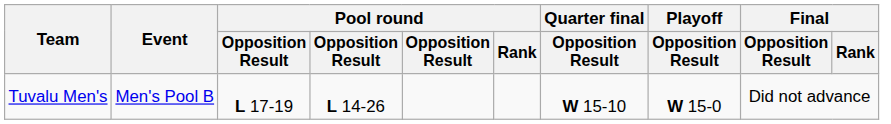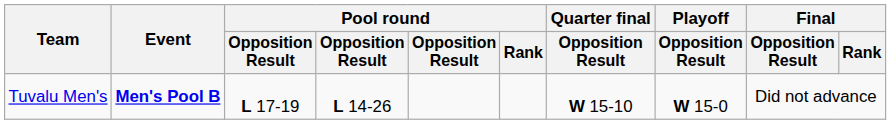(165, 97) normal -> (168, 97) bold
